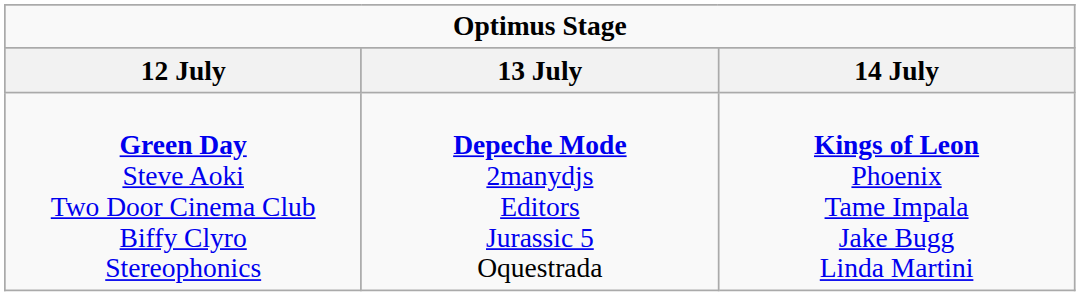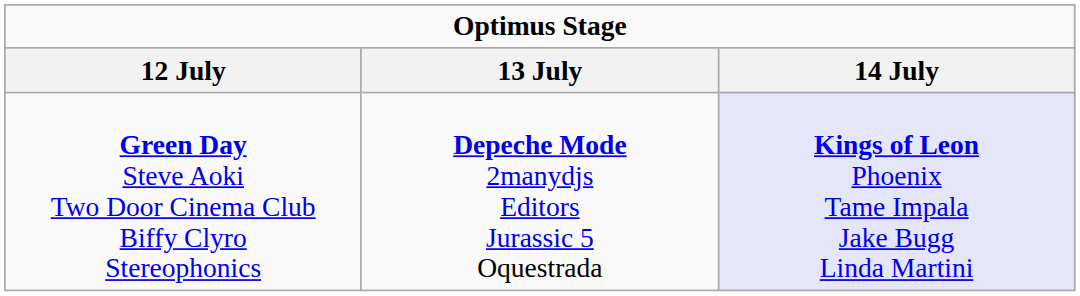(897, 206) no background -> (897, 206) lavender background
